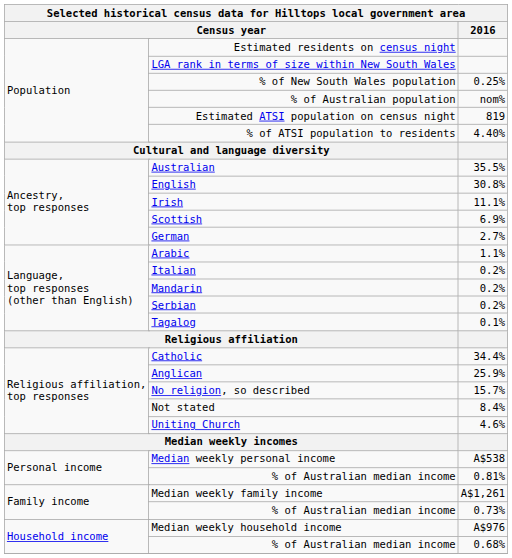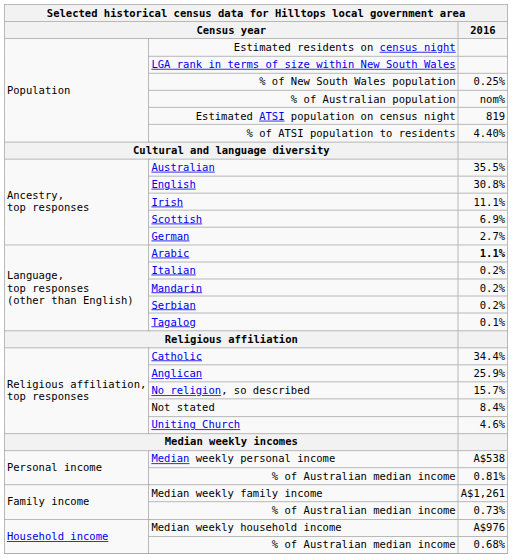(492, 253) normal -> (492, 253) bold
